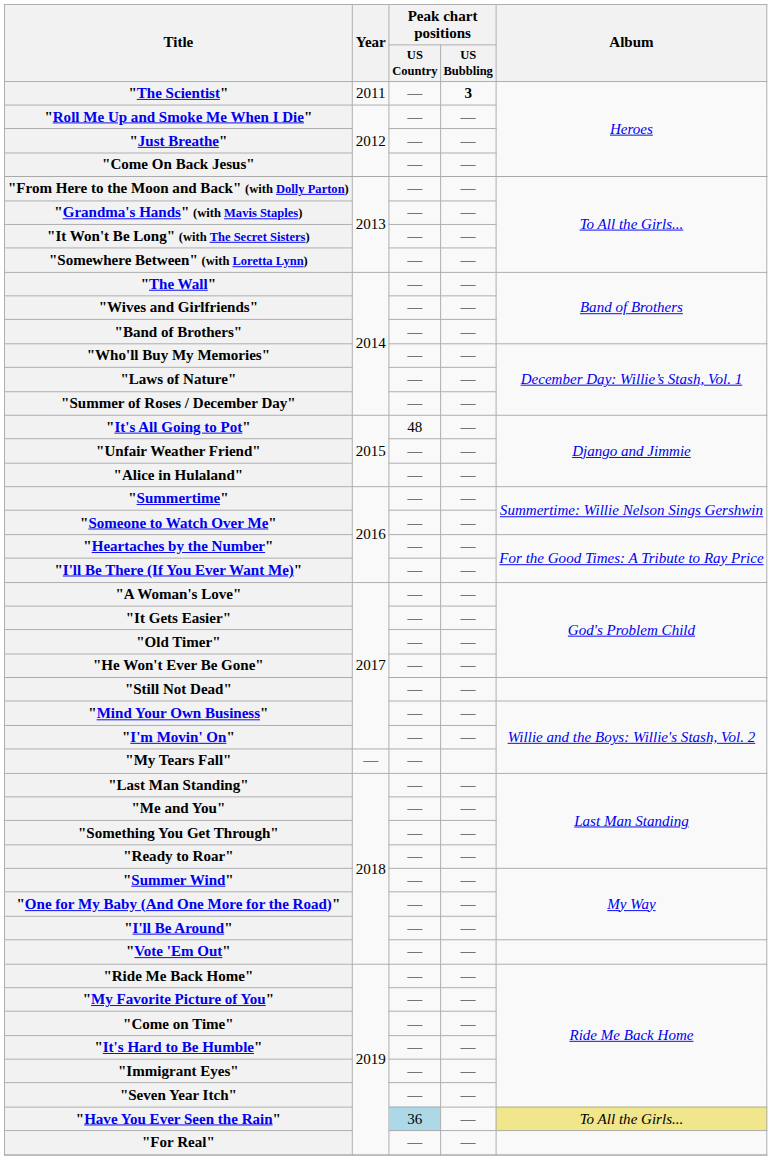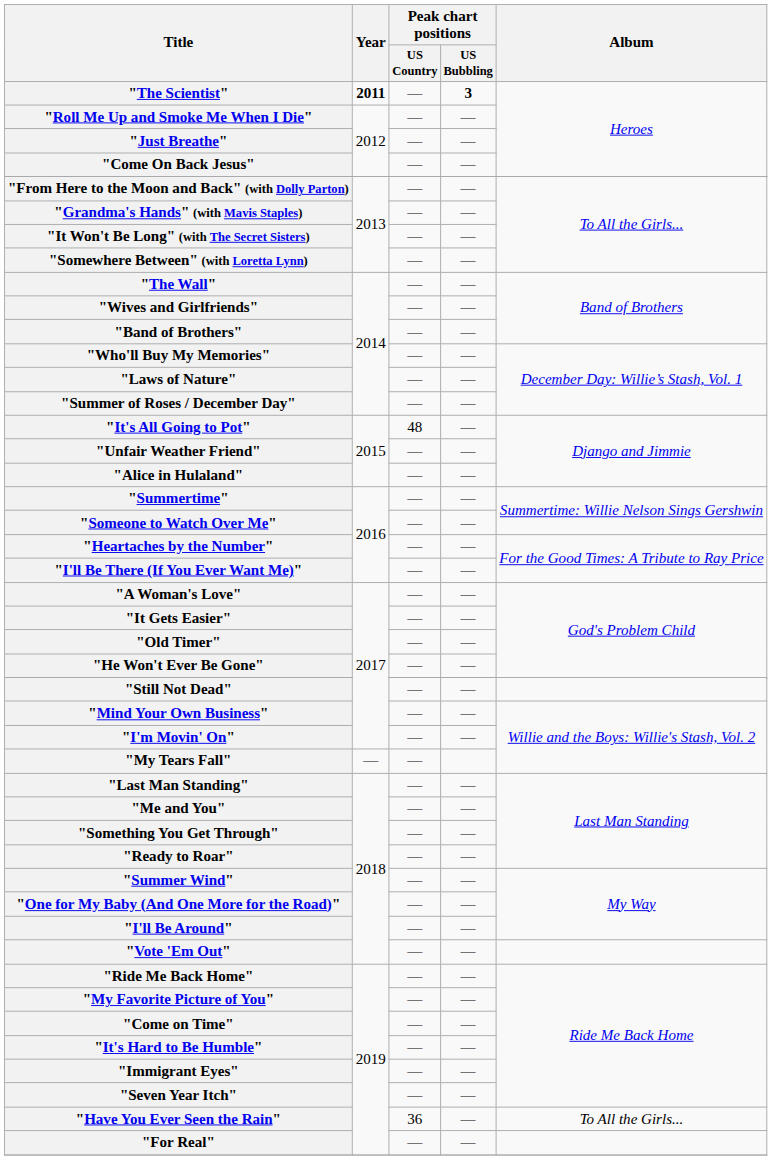(371, 93) normal -> (371, 93) bold
(415, 1118) lightblue background -> (415, 1118) no background
(631, 1118) khaki background -> (631, 1118) no background
